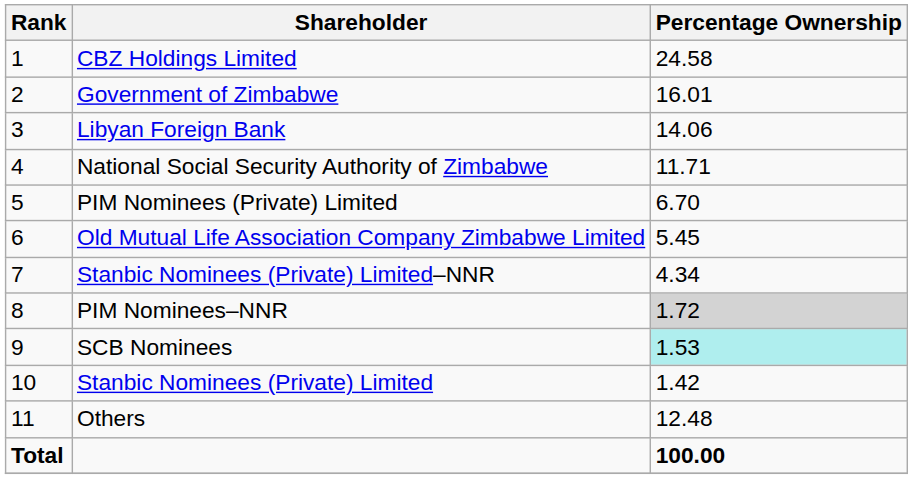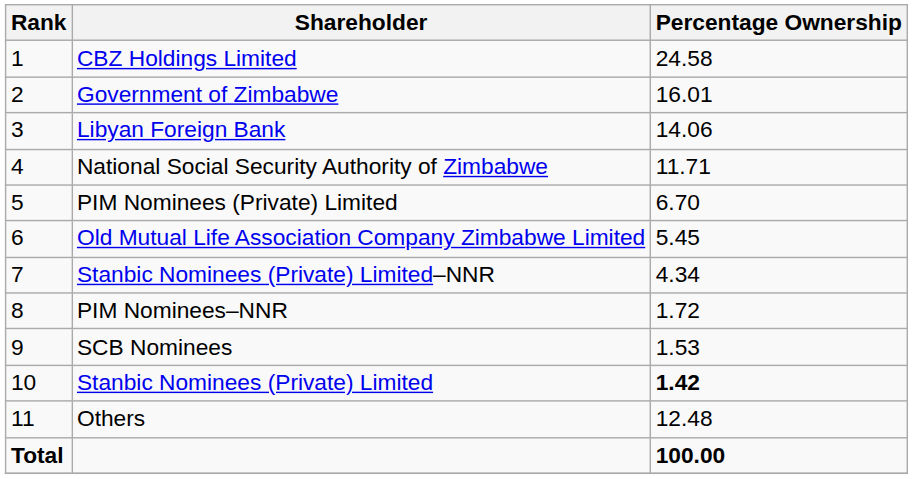(678, 310) lightgrey background -> (678, 310) no background
(678, 346) paleturquoise background -> (678, 346) no background
(678, 382) normal -> (678, 382) bold
